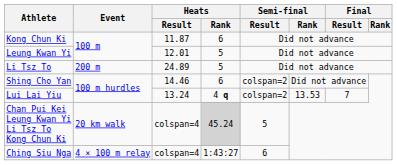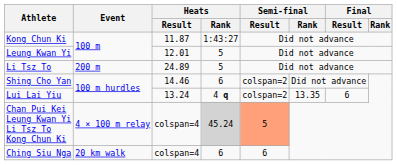(221, 39) 6 -> (221, 39) 1:43:27
(307, 95) 13.53 -> (307, 95) 13.35
(347, 95) 7 -> (347, 95) 6
(100, 124) 20 km walk -> (113, 124) 4 × 100 m relay
(265, 124) no background -> (265, 124) lightsalmon background
(113, 152) 4 × 100 m relay -> (100, 152) 20 km walk
(221, 152) 1:43:27 -> (221, 152) 6
